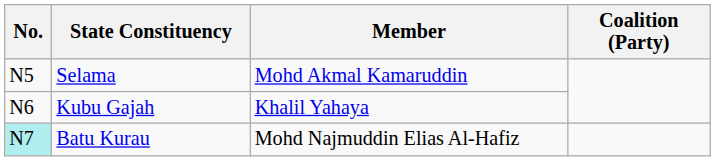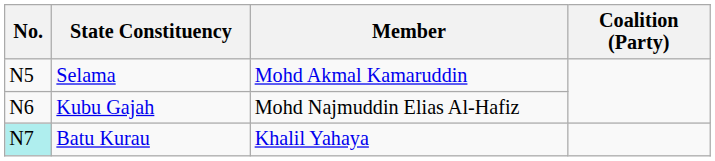(312, 107) Khalil Yahaya -> (387, 107) Mohd Najmuddin Elias Al-Hafiz
(387, 139) Mohd Najmuddin Elias Al-Hafiz -> (312, 139) Khalil Yahaya
